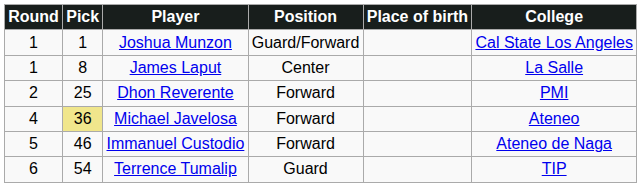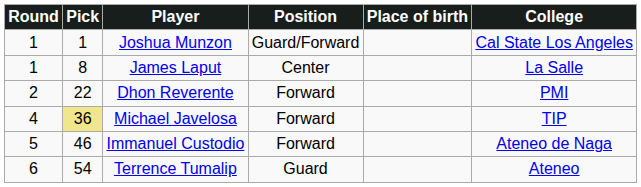(83, 93) 25 -> (83, 93) 22
(554, 118) Ateneo -> (554, 118) TIP
(554, 169) TIP -> (554, 169) Ateneo
